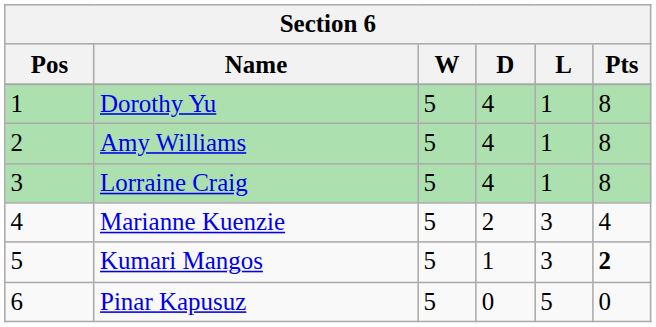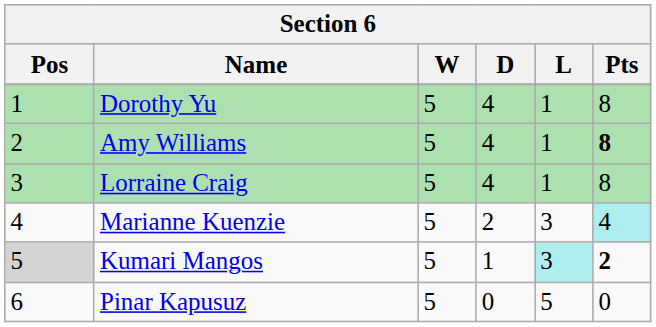(605, 143) normal -> (605, 143) bold
(605, 222) no background -> (605, 222) paleturquoise background
(17, 261) no background -> (17, 261) lightgrey background
(546, 261) no background -> (546, 261) paleturquoise background
